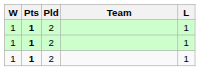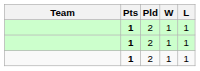columns swapped: (119, 12) <-> (13, 12)
